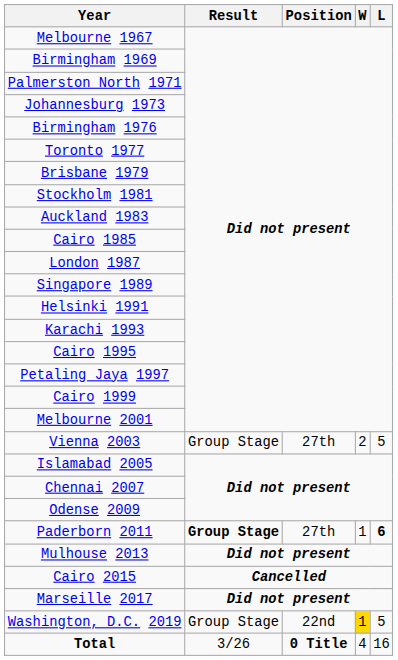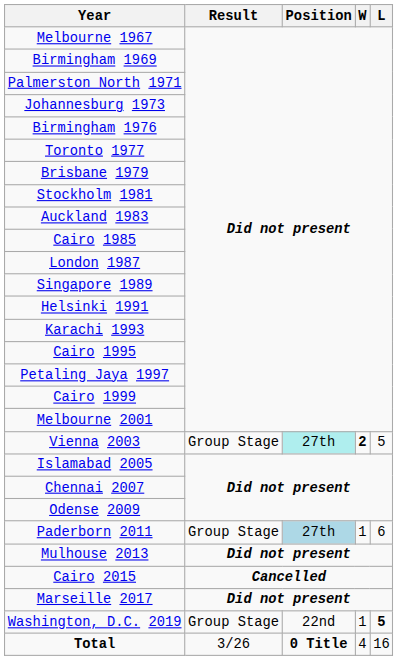(319, 442) no background -> (319, 442) paleturquoise background
(362, 442) normal -> (362, 442) bold
(234, 532) bold -> (234, 532) normal
(319, 532) no background -> (319, 532) lightblue background
(381, 532) bold -> (381, 532) normal
(362, 622) gold background -> (362, 622) no background
(381, 622) normal -> (381, 622) bold
